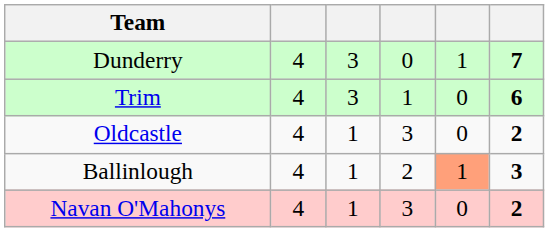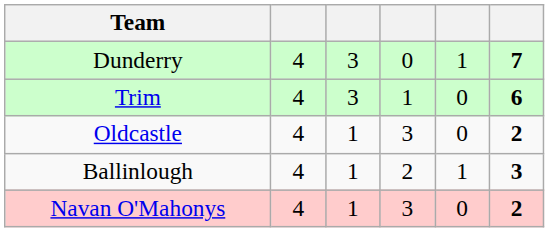(462, 171) lightsalmon background -> (462, 171) no background
